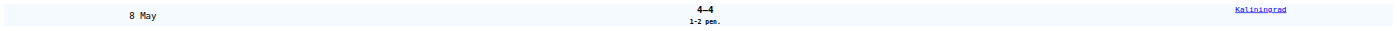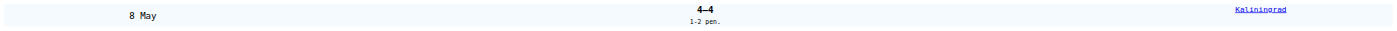(705, 21) bold -> (705, 21) normal
